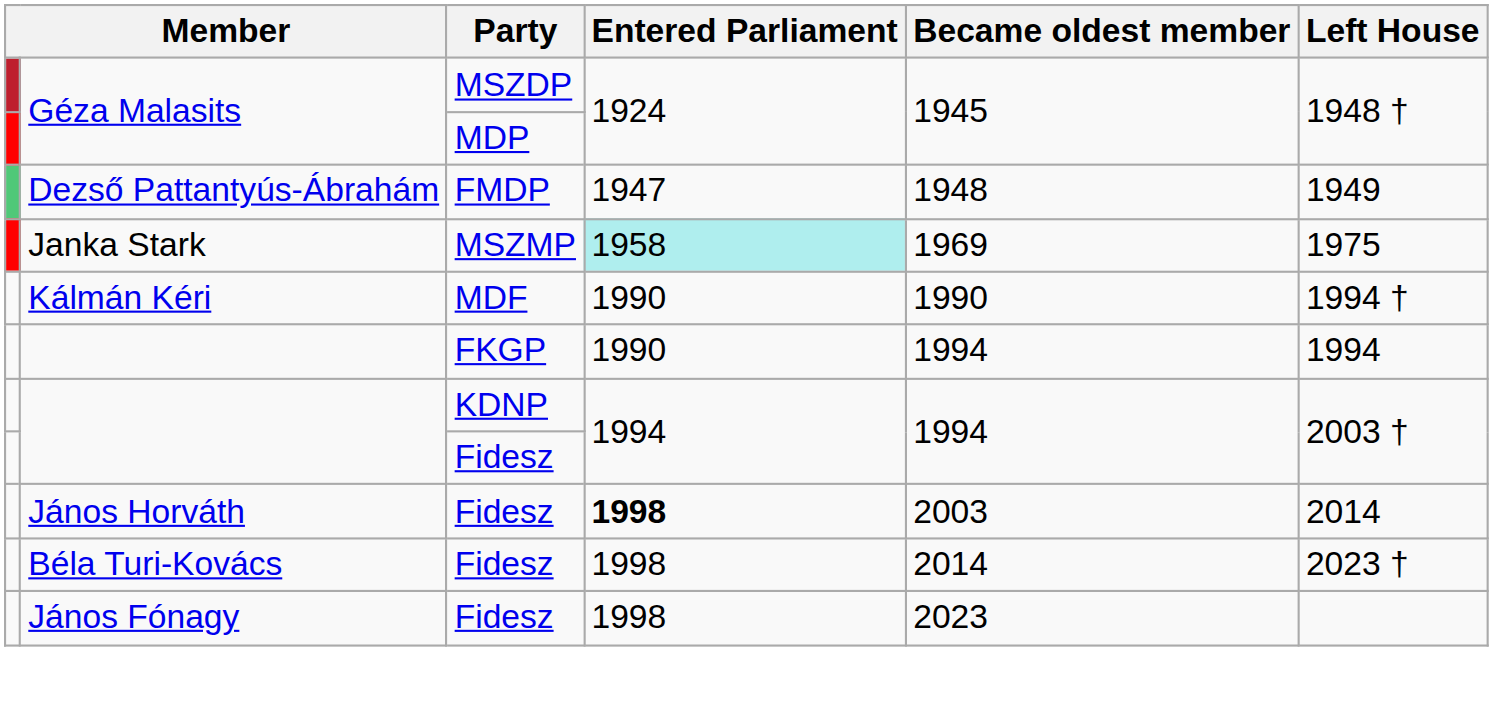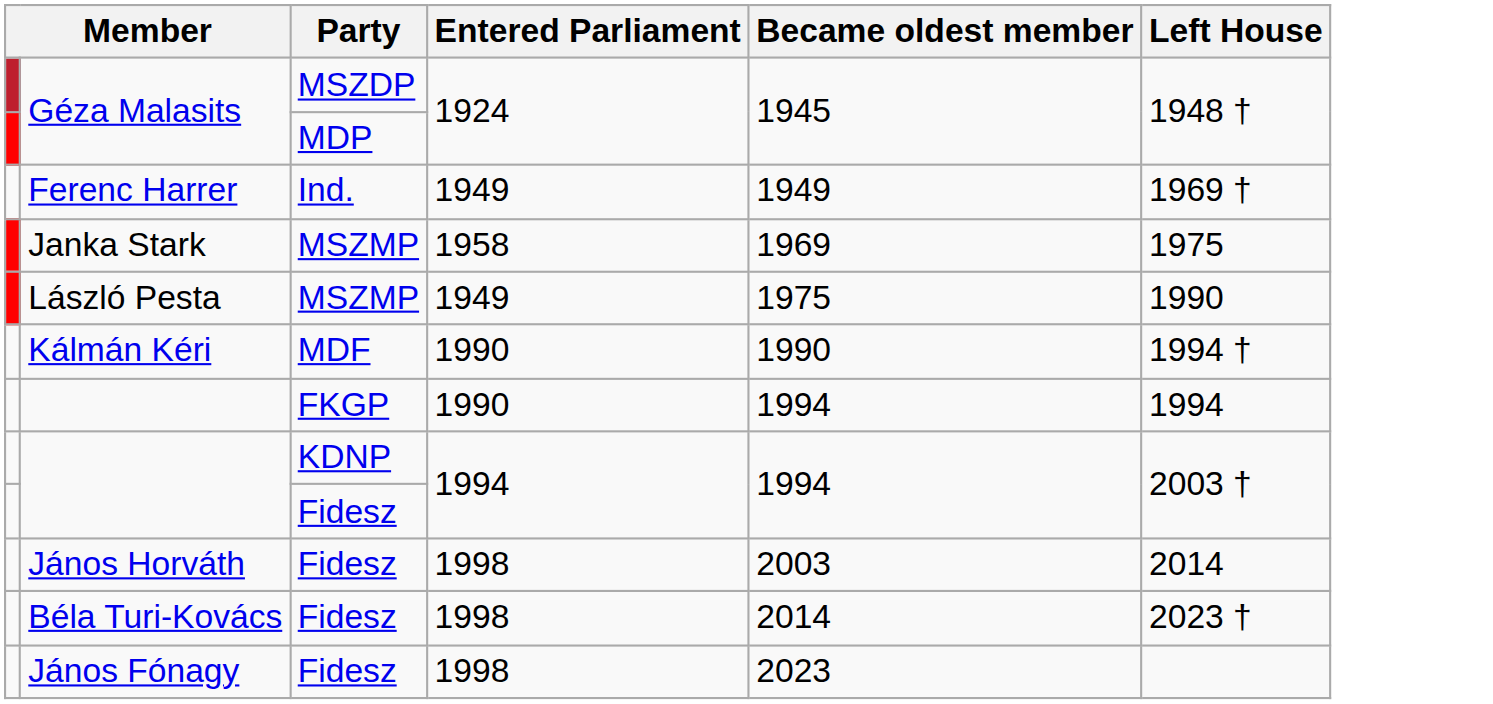- row: (234, 191)
+ row: (133, 191)
(629, 244) paleturquoise background -> (472, 244) no background
+ row: (124, 297)
(629, 510) bold -> (472, 564) normal
